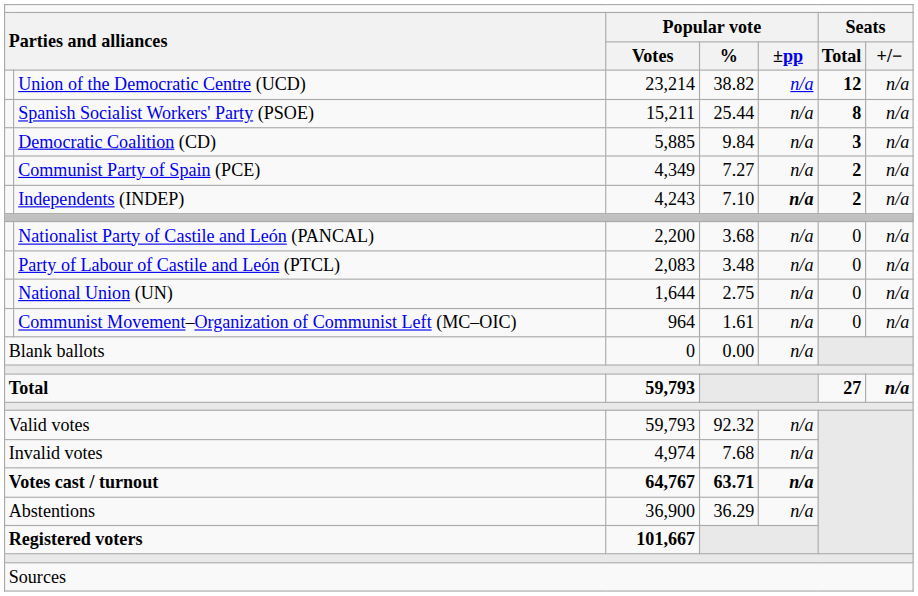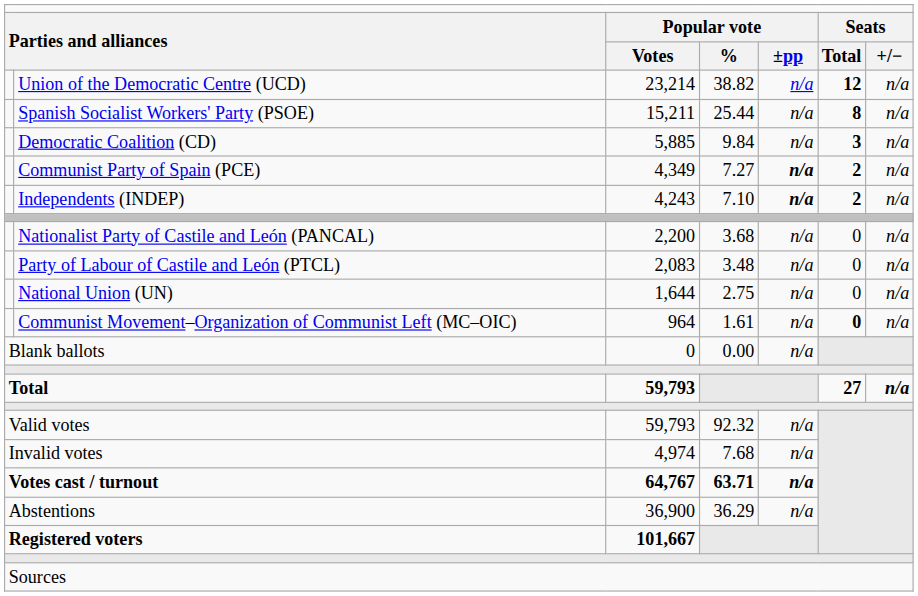(802, 170) normal -> (801, 170) bold
(857, 322) normal -> (857, 322) bold
